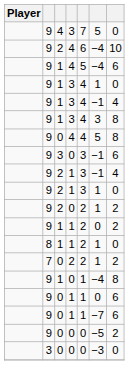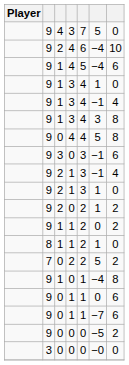(98, 262) 1 -> (98, 262) 5
(98, 350) −3 -> (98, 350) −0
